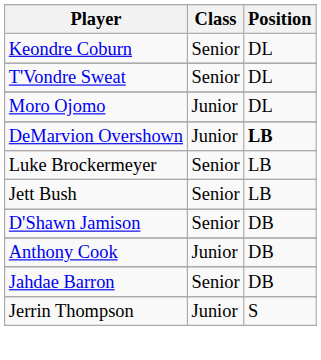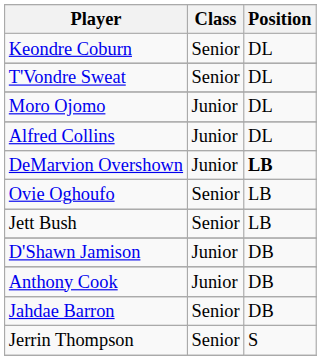+ row: (62, 135)
- row: (83, 164)
+ row: (62, 194)
(216, 223) Senior -> (215, 252) Junior
(215, 310) Junior -> (216, 340) Senior
